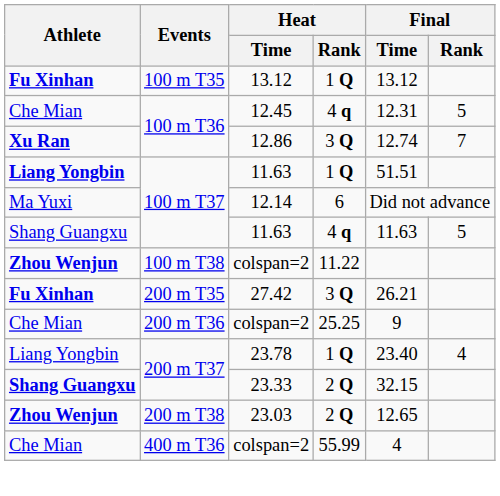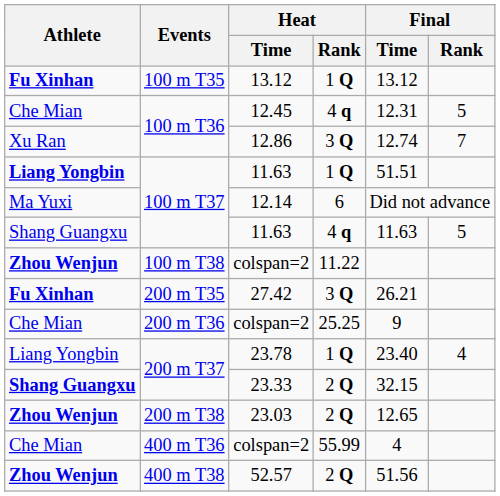(39, 141) bold -> (37, 141) normal
+ row: (271, 476)
